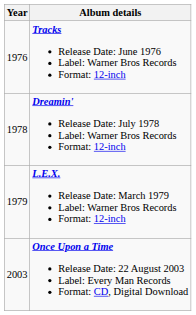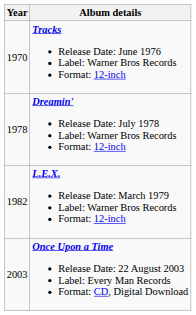(17, 57) 1976 -> (17, 57) 1970
(17, 201) 1979 -> (17, 201) 1982
